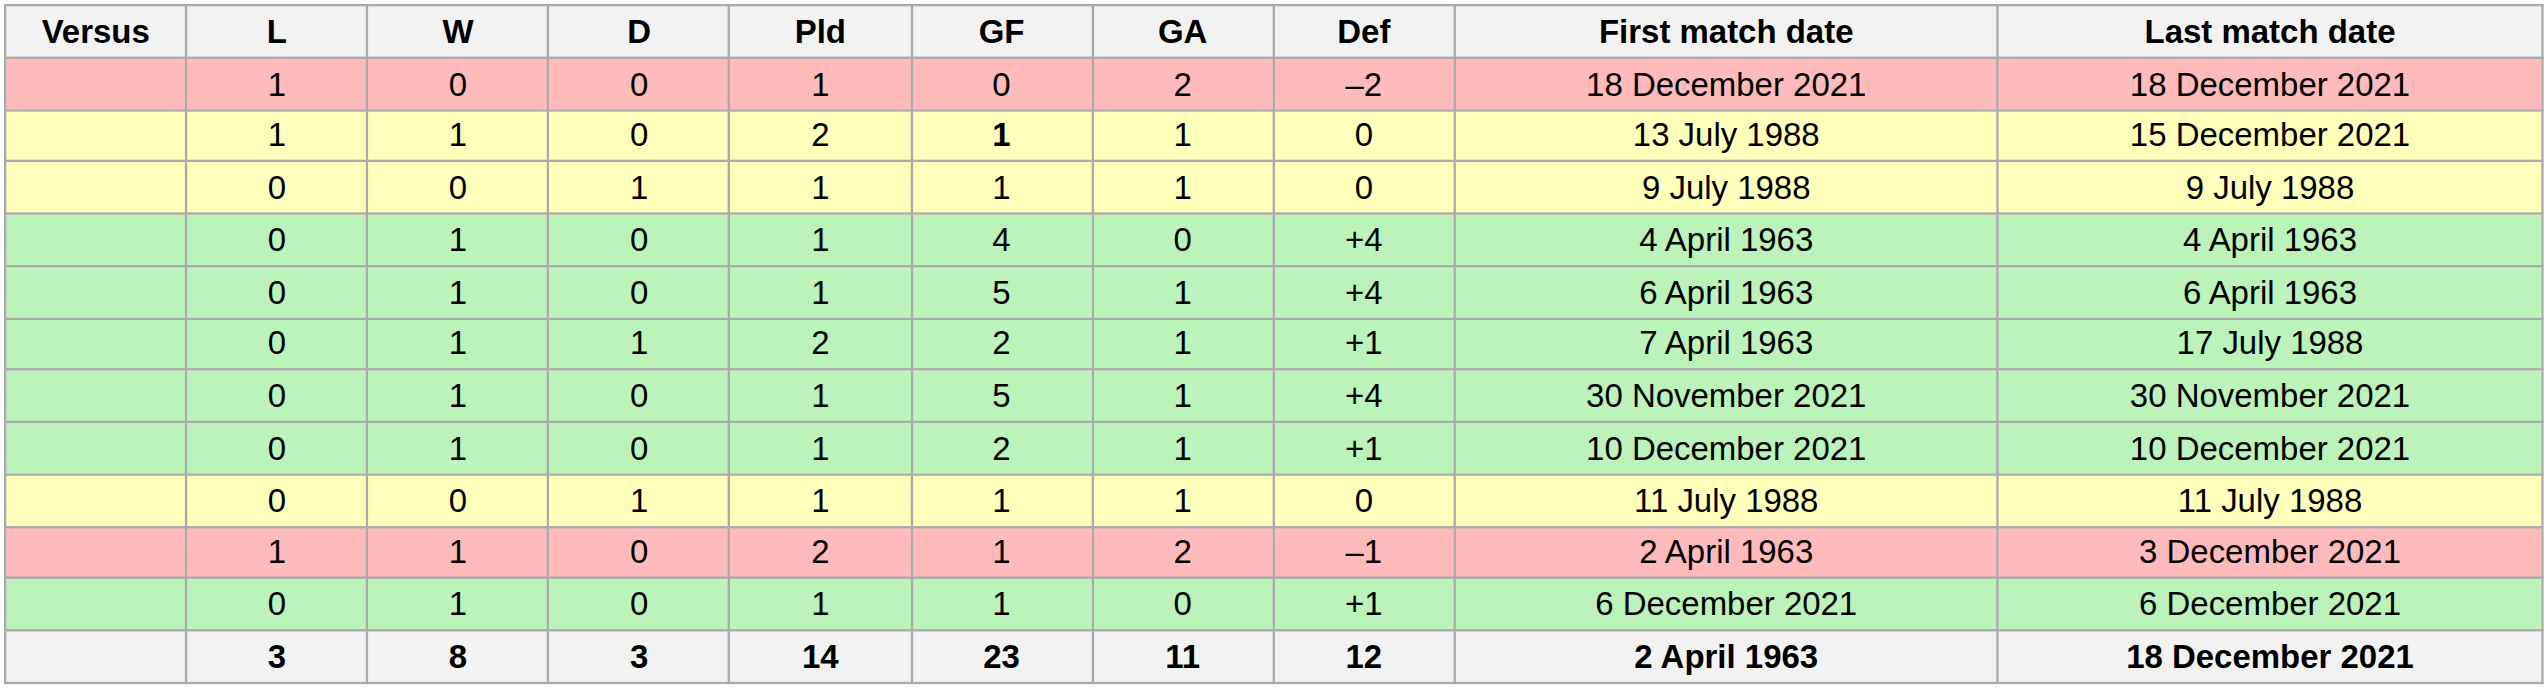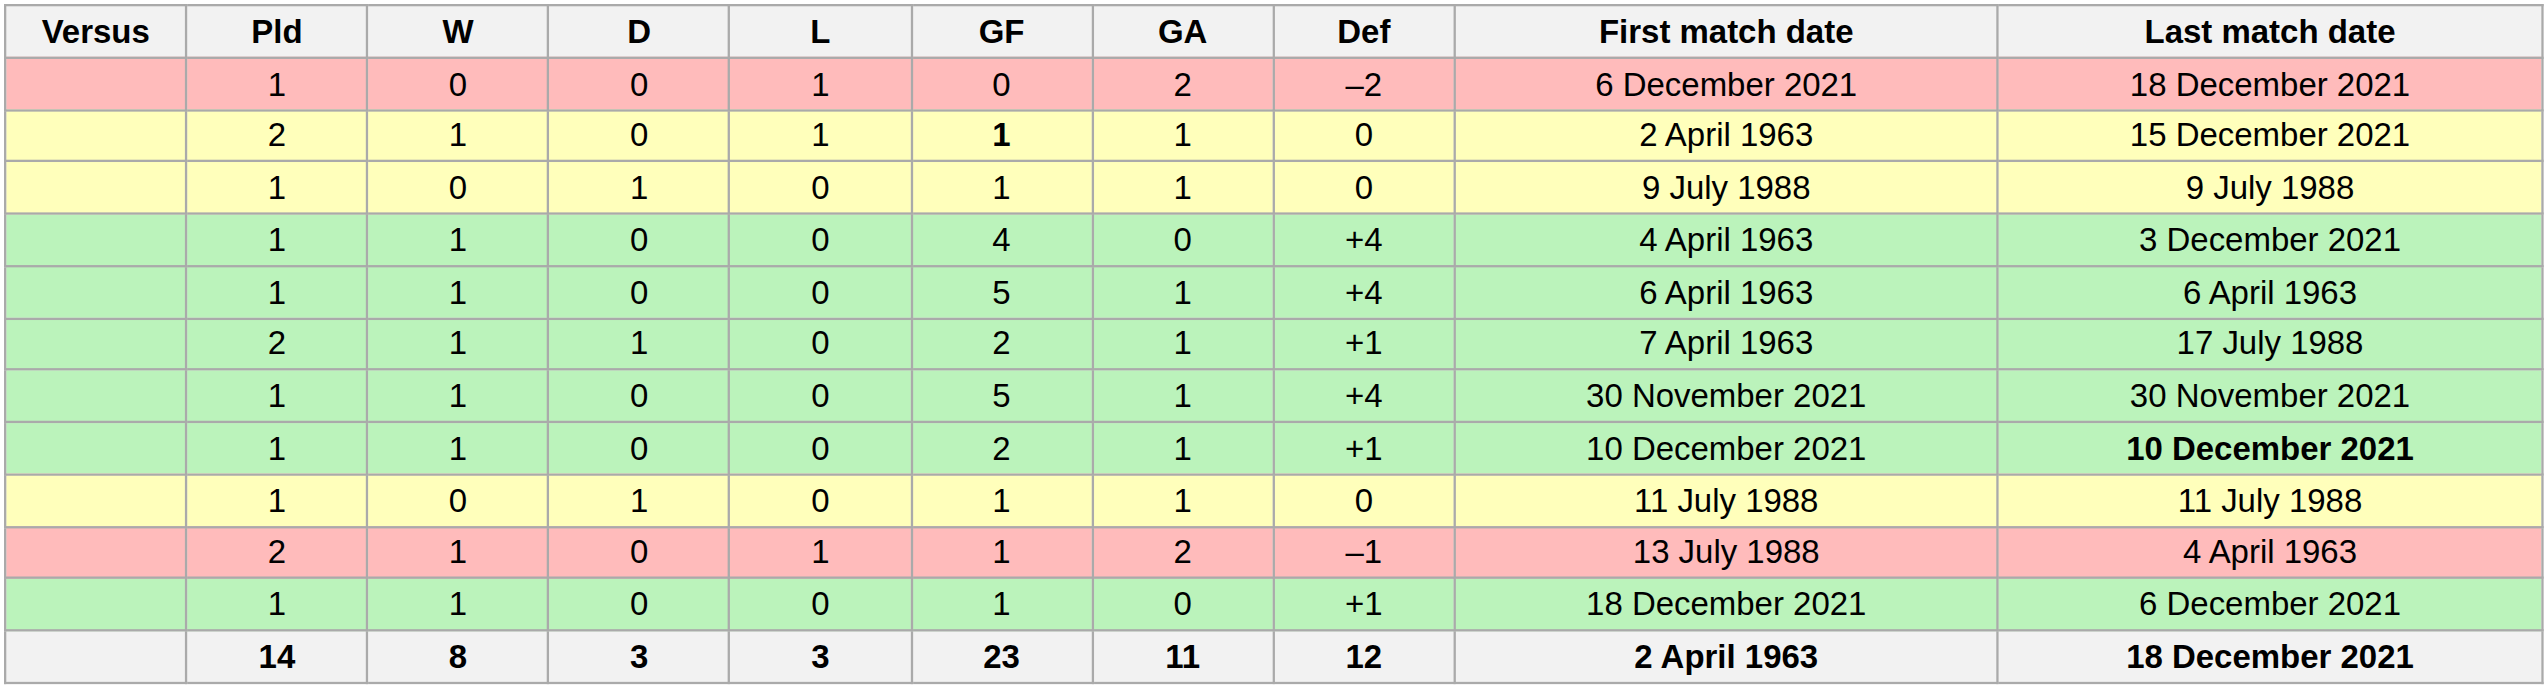columns swapped: (820, 32) <-> (277, 32)
(1726, 84) 18 December 2021 -> (1726, 84) 6 December 2021
(1726, 136) 13 July 1988 -> (1726, 136) 2 April 1963
(2270, 240) 4 April 1963 -> (2270, 240) 3 December 2021
(2270, 448) normal -> (2270, 448) bold
(1726, 553) 2 April 1963 -> (1726, 553) 13 July 1988
(2270, 553) 3 December 2021 -> (2270, 553) 4 April 1963
(1726, 605) 6 December 2021 -> (1726, 605) 18 December 2021
